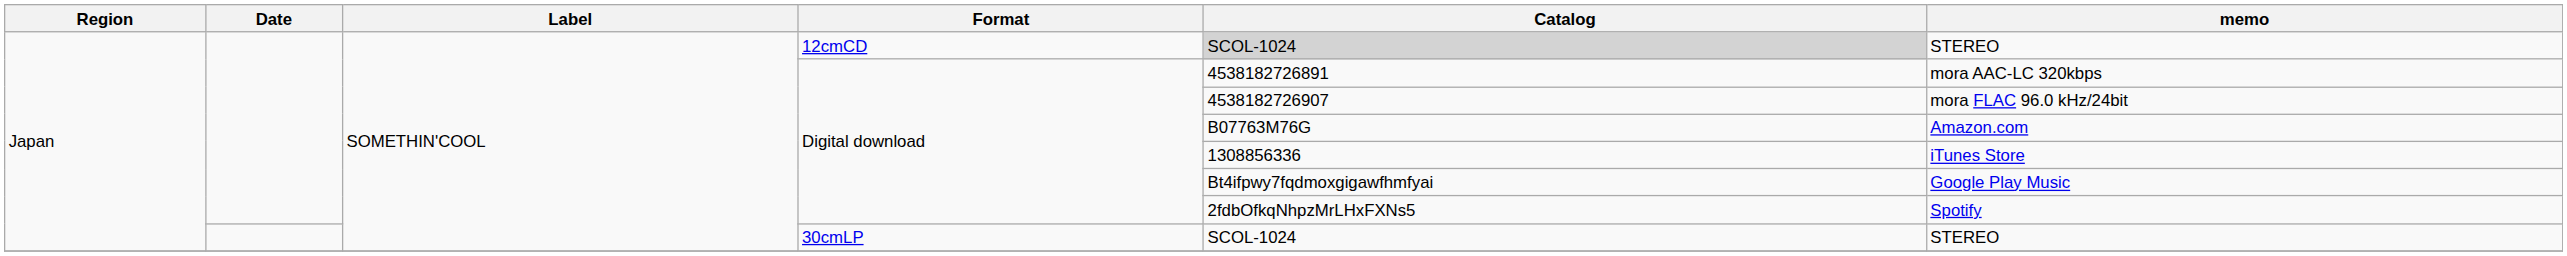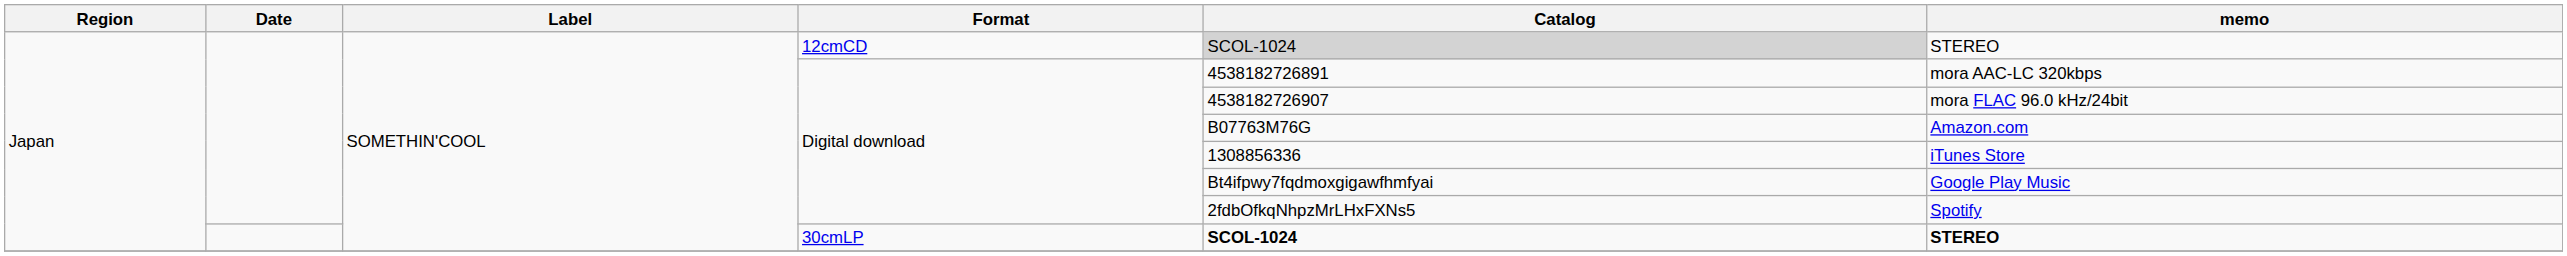(1252, 237) normal -> (1252, 237) bold
(1965, 237) normal -> (1965, 237) bold
